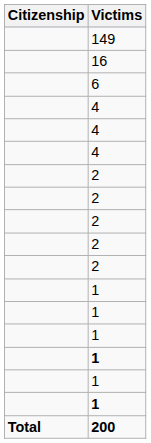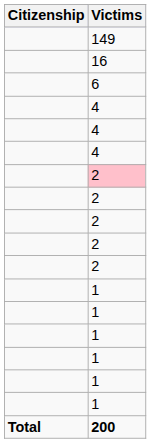(95, 175) no background -> (95, 175) pink background
(95, 358) bold -> (95, 358) normal
(95, 404) bold -> (95, 404) normal
